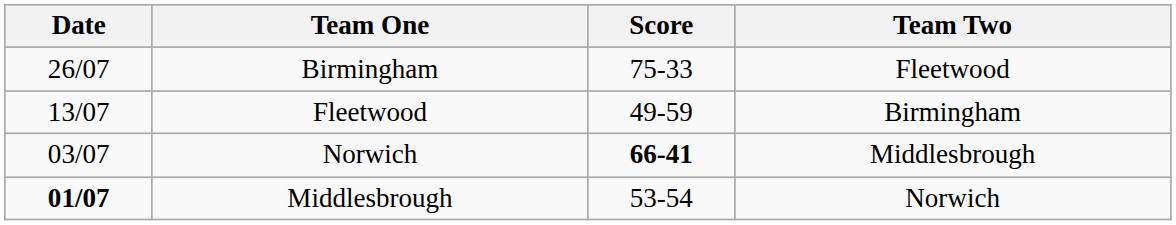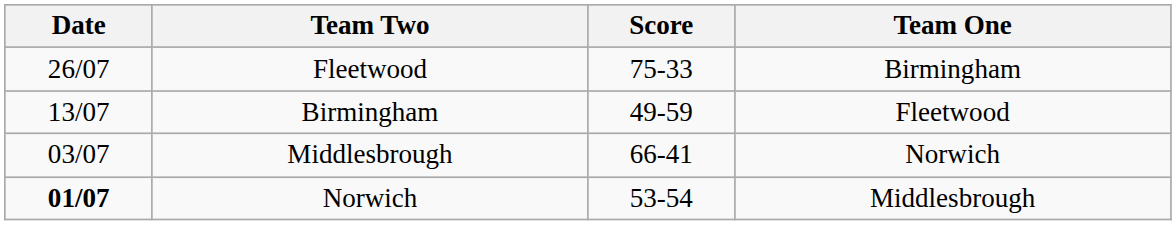columns swapped: (370, 25) <-> (953, 25)
(661, 154) bold -> (661, 154) normal
